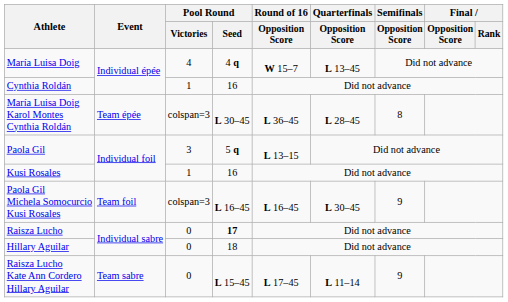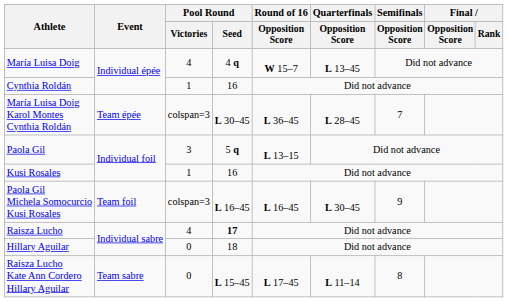(400, 115) 8 -> (400, 115) 7
(189, 231) 0 -> (189, 231) 4
(400, 276) 9 -> (400, 276) 8
